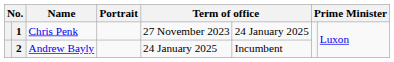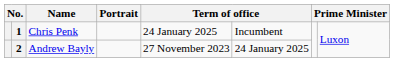(186, 31) 27 November 2023 -> (180, 31) 24 January 2025
(272, 31) 24 January 2025 -> (259, 31) Incumbent
(180, 48) 24 January 2025 -> (186, 48) 27 November 2023
(259, 48) Incumbent -> (272, 48) 24 January 2025
